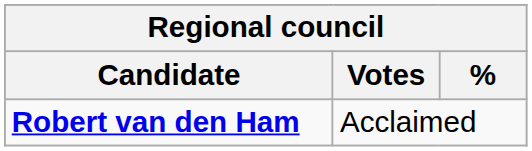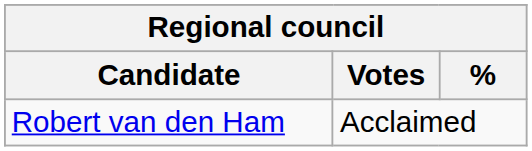(156, 121) bold -> (148, 121) normal
